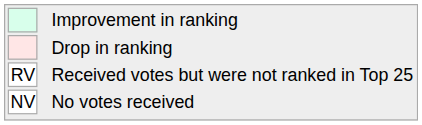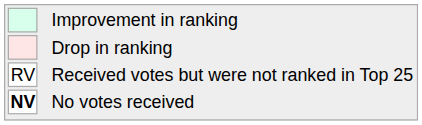(23, 102) normal -> (23, 102) bold
